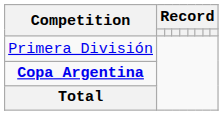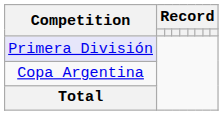(81, 49) no background -> (81, 49) lavender background
(81, 73) bold -> (81, 73) normal
